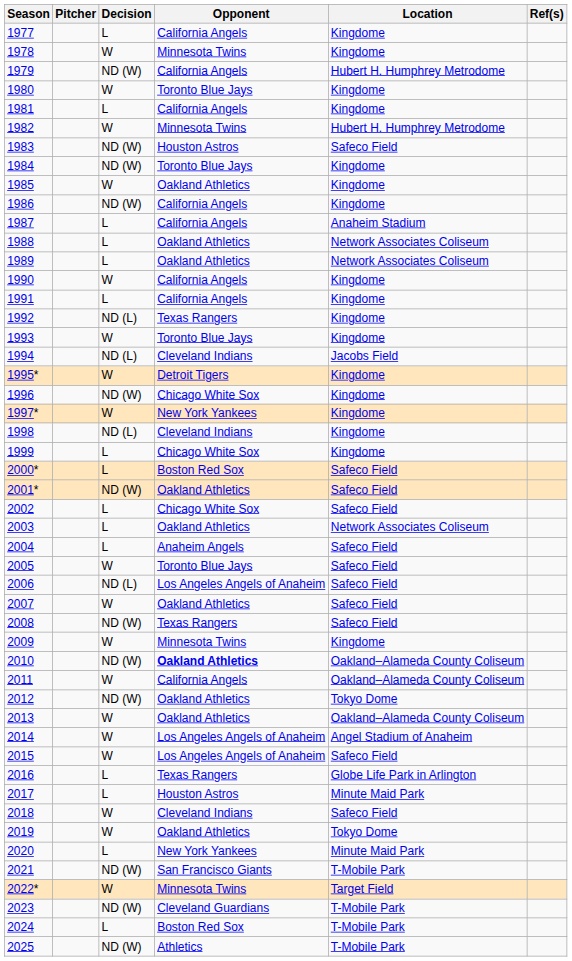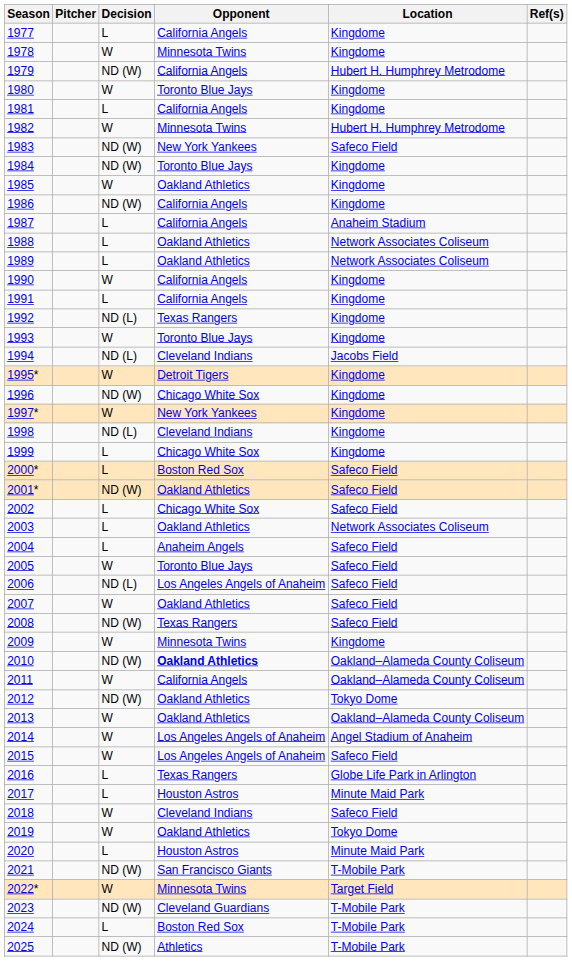(198, 147) Houston Astros -> (207, 147) New York Yankees
(207, 851) New York Yankees -> (198, 851) Houston Astros
